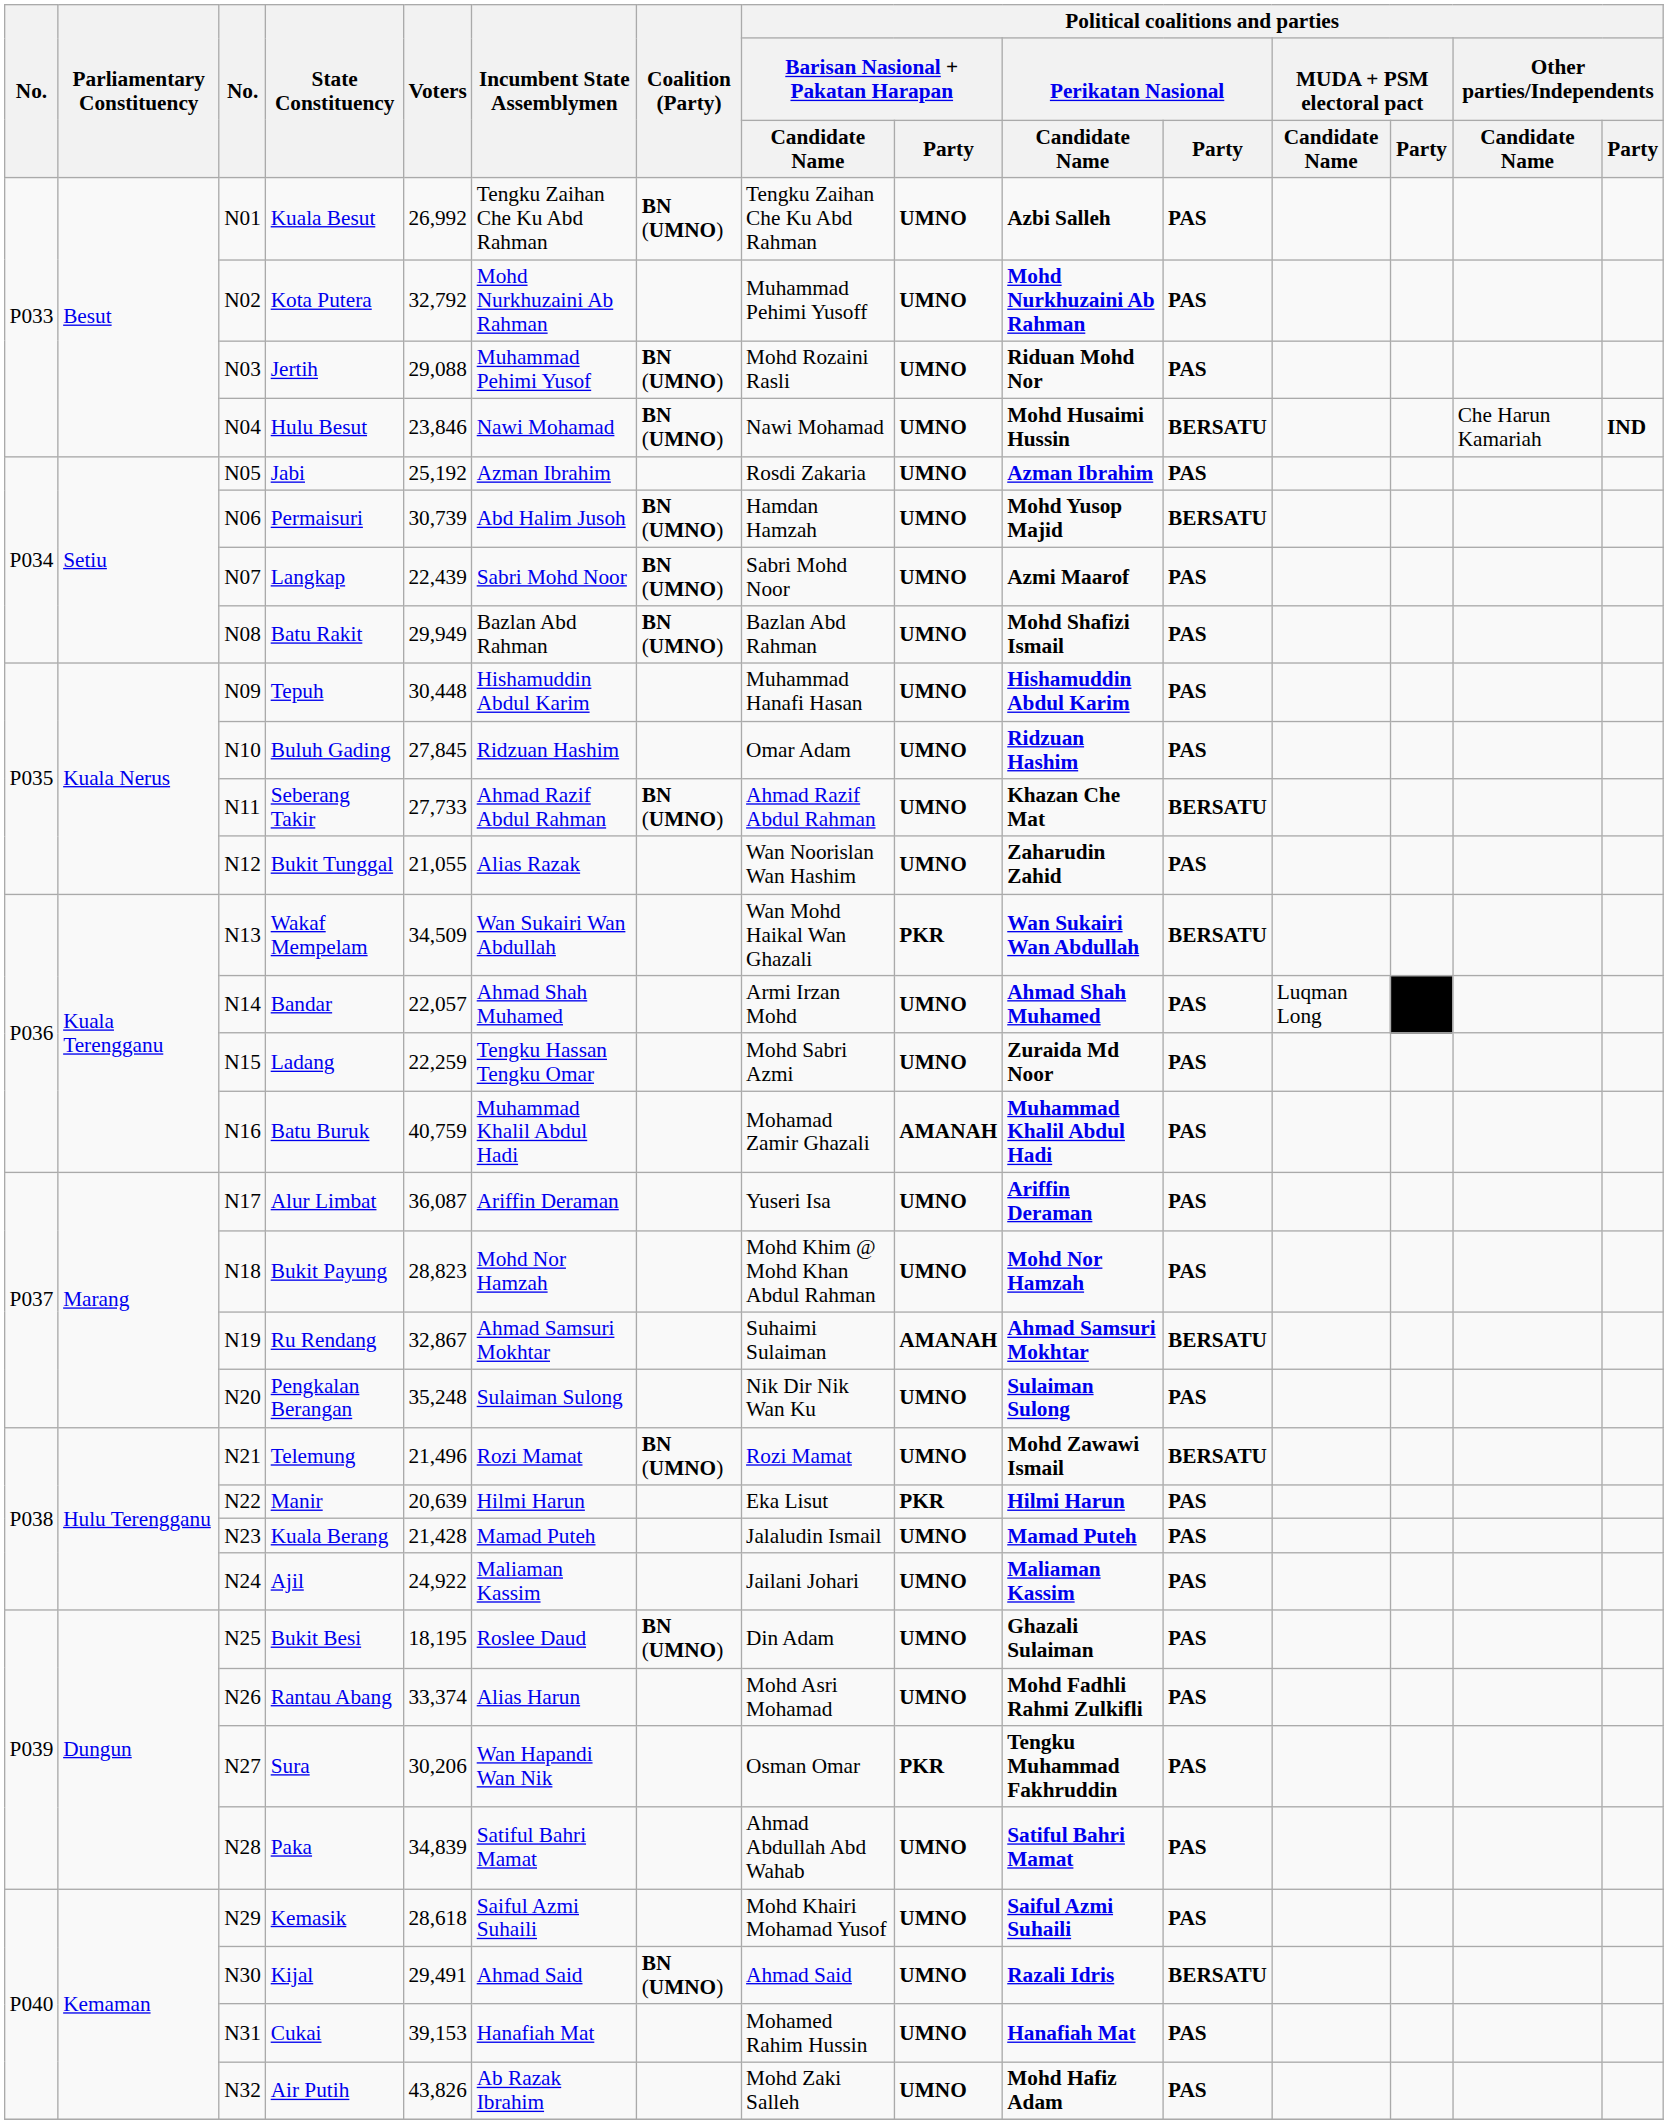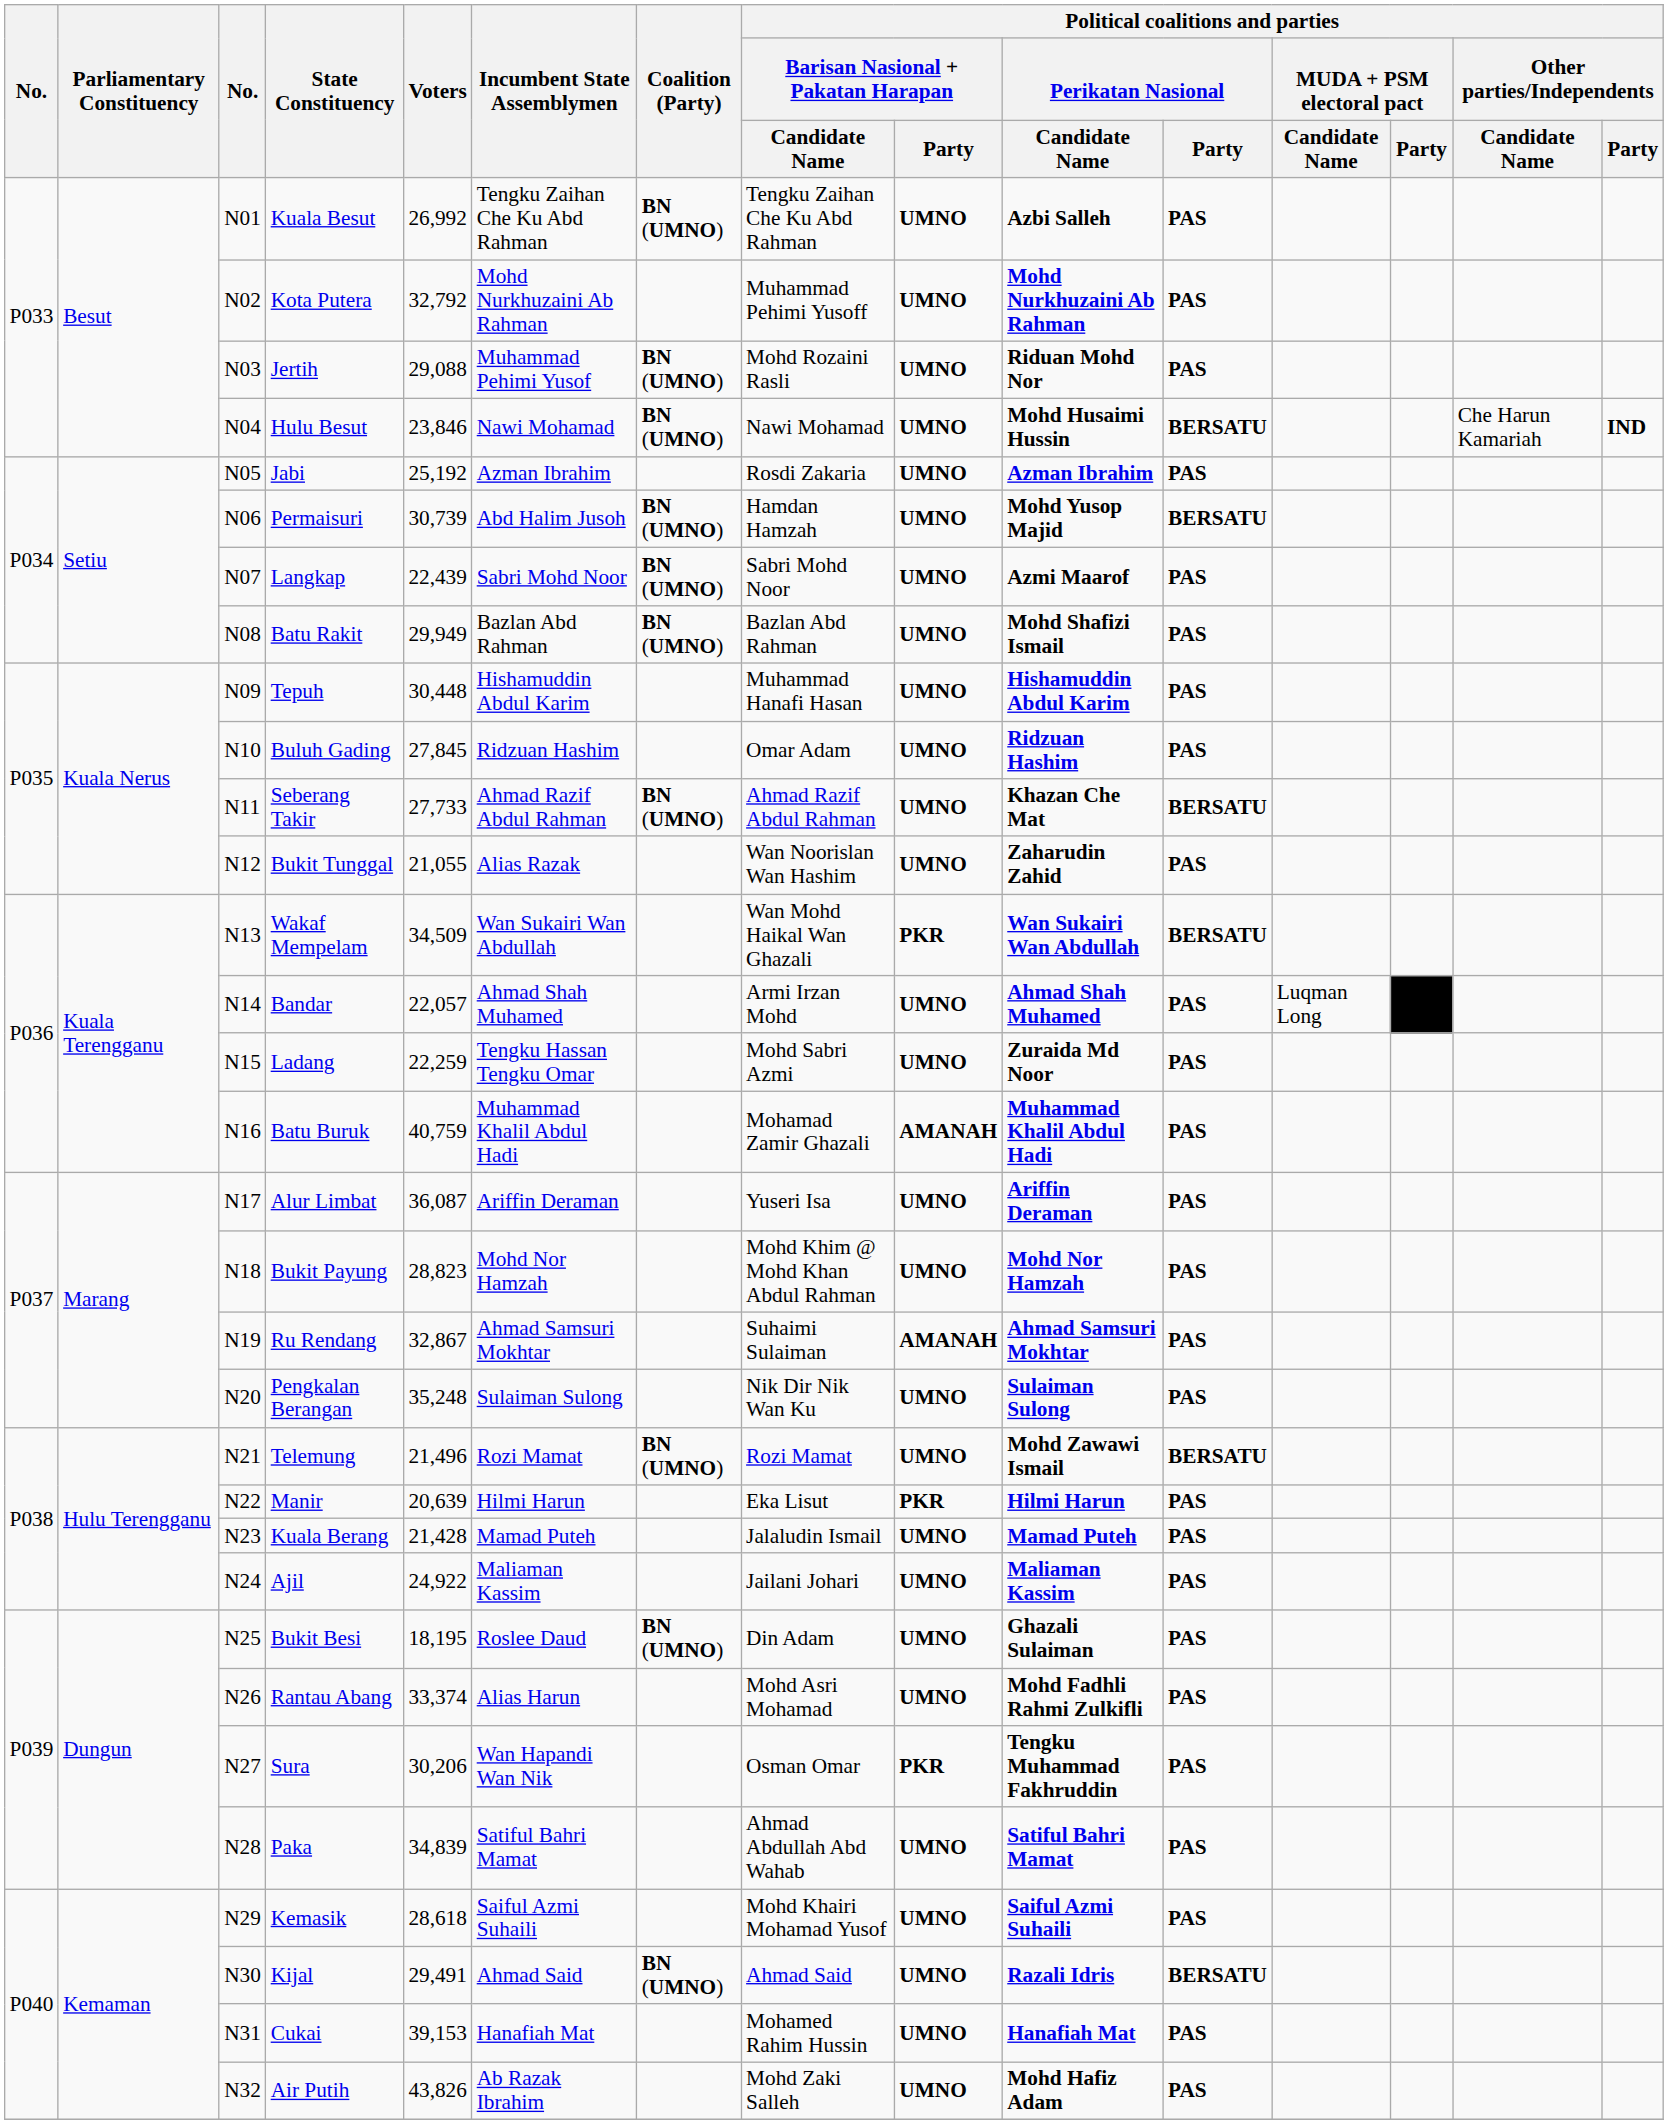(1217, 1340) BERSATU -> (1187, 1340) PAS
